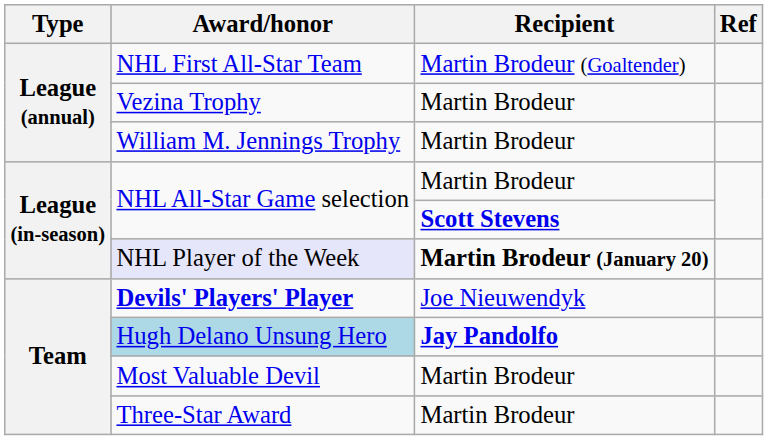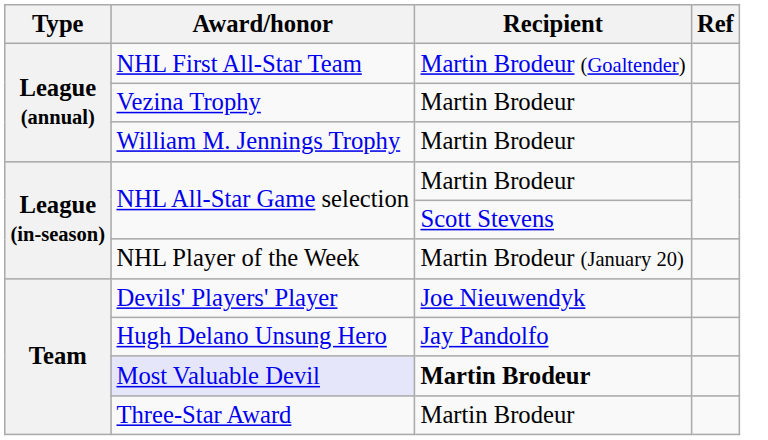(490, 219) bold -> (487, 219) normal
(238, 258) lavender background -> (238, 258) no background
(564, 258) bold -> (552, 258) normal
(235, 297) bold -> (227, 297) normal
(252, 336) lightblue background -> (252, 336) no background
(489, 336) bold -> (484, 336) normal
(218, 375) no background -> (218, 375) lavender background
(497, 375) normal -> (505, 375) bold
